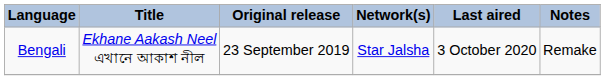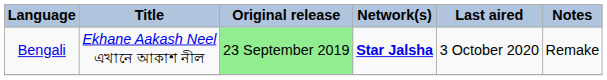(286, 50) no background -> (286, 50) lightgreen background
(393, 50) normal -> (395, 50) bold
